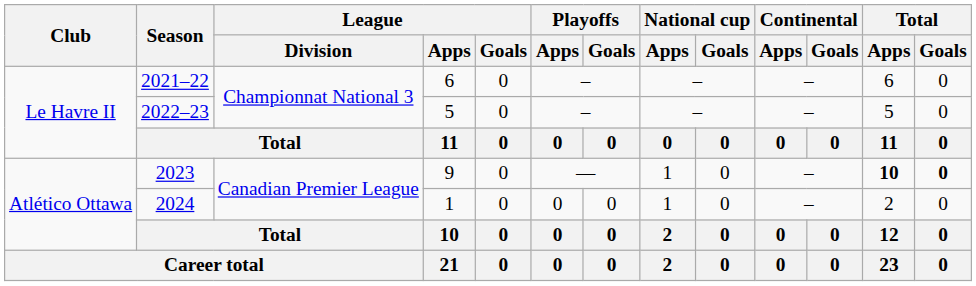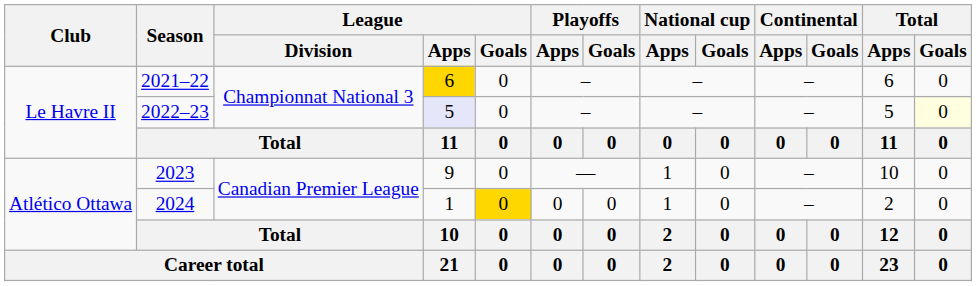(449, 81) no background -> (449, 81) gold background
(449, 111) no background -> (449, 111) lavender background
(943, 111) no background -> (943, 111) lightyellow background
(889, 173) bold -> (889, 173) normal
(943, 173) bold -> (943, 173) normal
(503, 204) no background -> (503, 204) gold background
